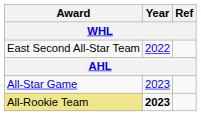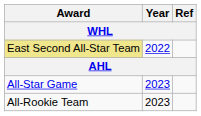(73, 48) no background -> (73, 48) khaki background
(48, 102) khaki background -> (48, 102) no background
(158, 102) bold -> (158, 102) normal
